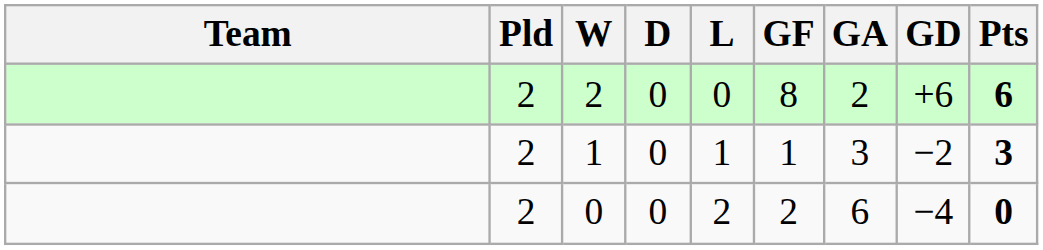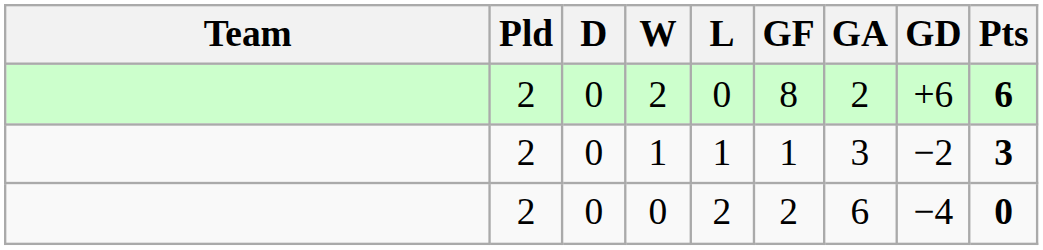columns swapped: (594, 34) <-> (658, 34)
